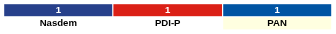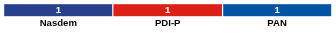(277, 23) lightyellow background -> (277, 23) no background
